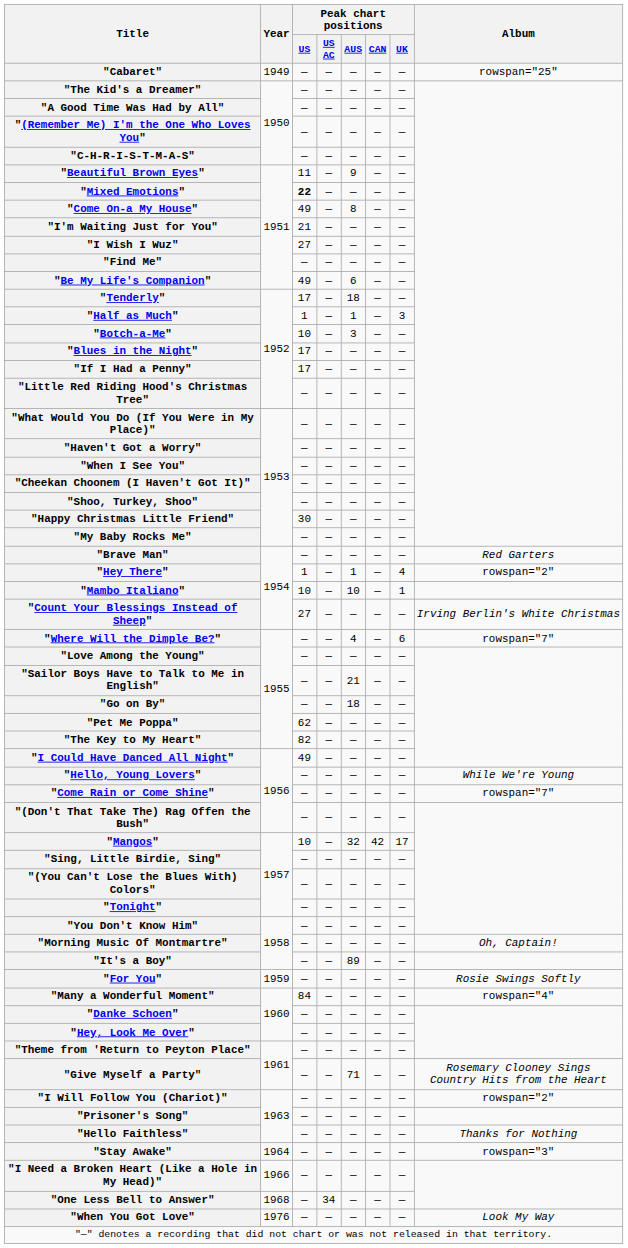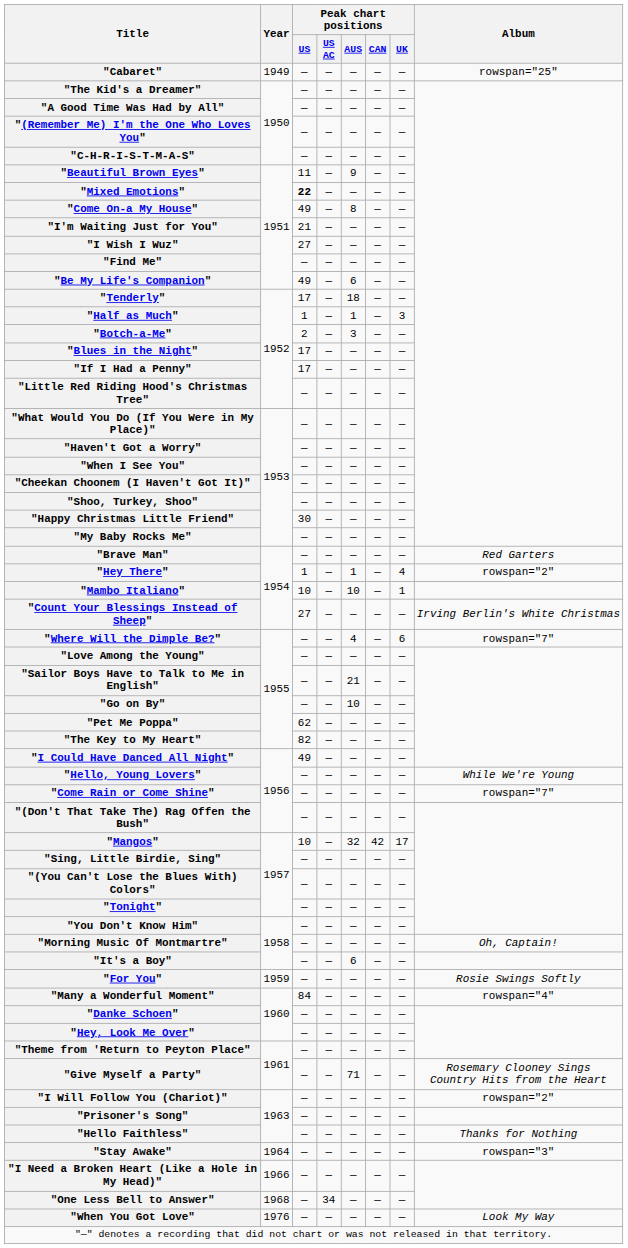(304, 334) 10 -> (304, 334) 2
(353, 705) 18 -> (353, 705) 10
(353, 961) 89 -> (353, 961) 6
